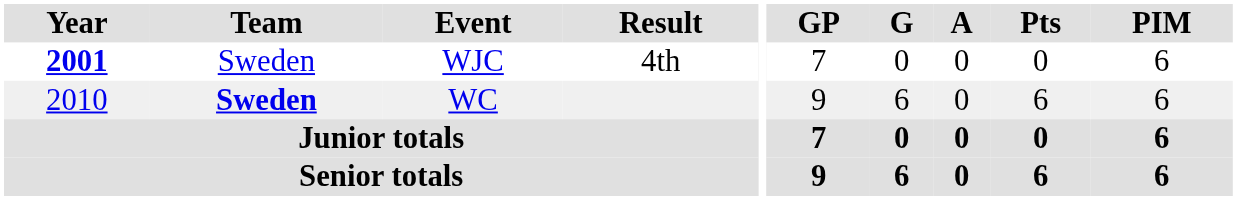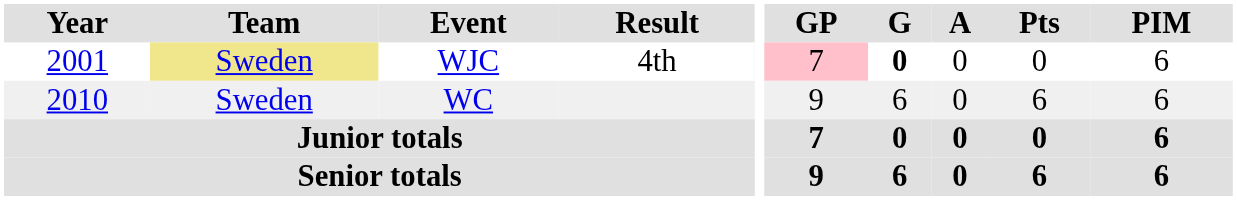(77, 61) bold -> (77, 61) normal
(266, 61) no background -> (264, 61) khaki background
(819, 61) no background -> (816, 61) pink background
(902, 61) normal -> (900, 61) bold
(266, 99) bold -> (264, 99) normal
